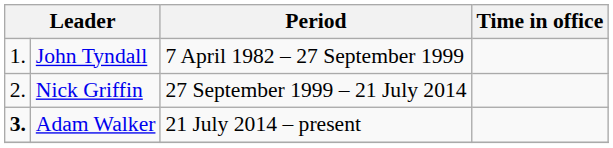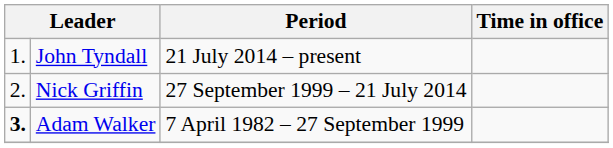(315, 55) 7 April 1982 – 27 September 1999 -> (263, 55) 21 July 2014 – present
(263, 124) 21 July 2014 – present -> (315, 124) 7 April 1982 – 27 September 1999
